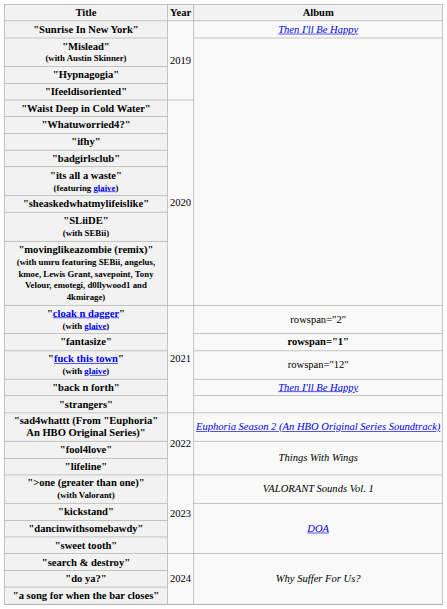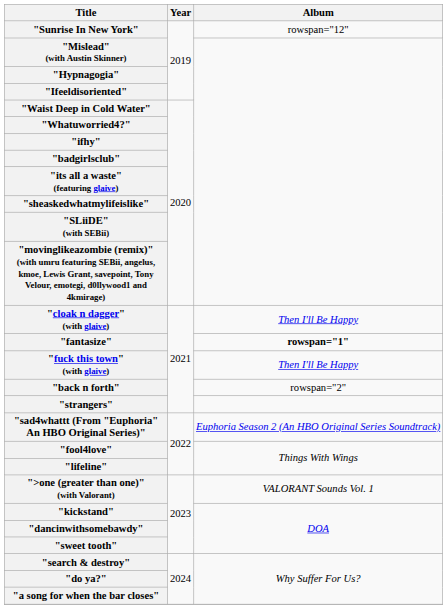(318, 29) Then I'll Be Happy -> (318, 29) rowspan="12"
(318, 319) rowspan="2" -> (318, 319) Then I'll Be Happy
(318, 365) rowspan="12" -> (318, 365) Then I'll Be Happy
(318, 387) Then I'll Be Happy -> (318, 387) rowspan="2"
